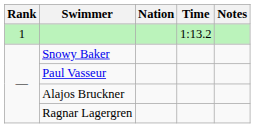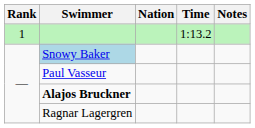(76, 53) no background -> (76, 53) lightblue background
(83, 93) normal -> (86, 93) bold
